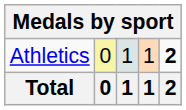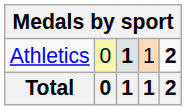(127, 55) normal -> (127, 55) bold
